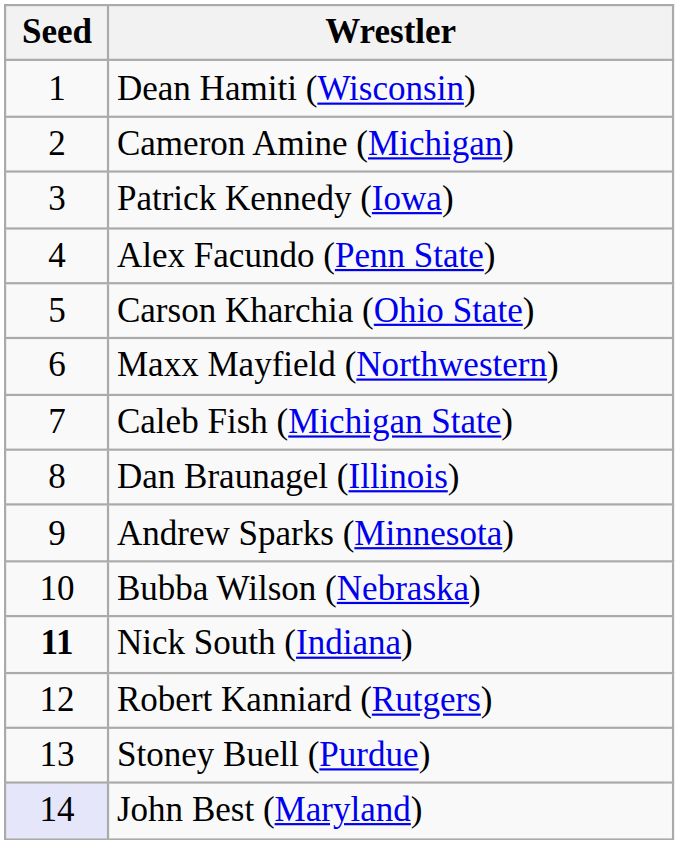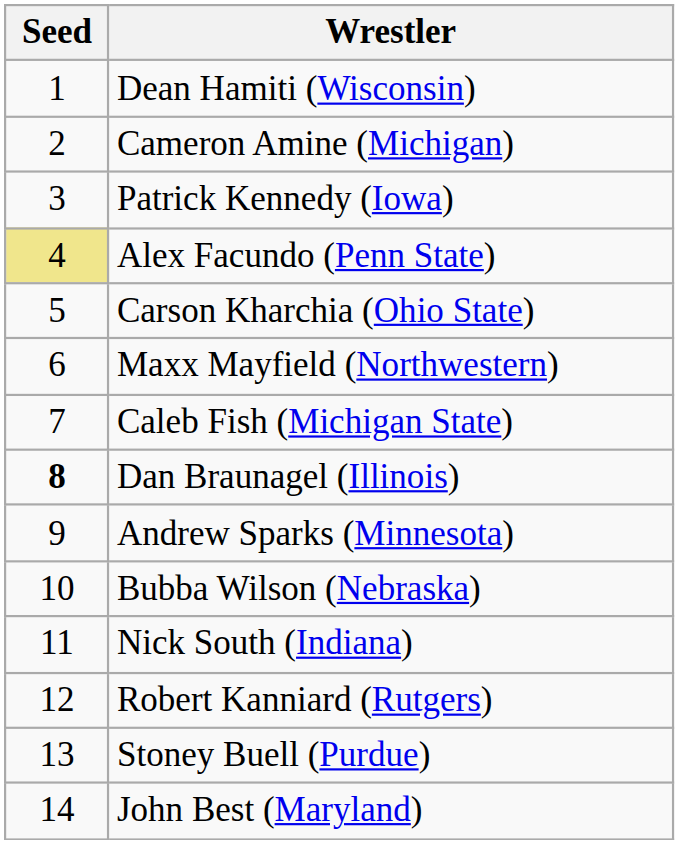(57, 254) no background -> (57, 254) khaki background
(57, 476) normal -> (57, 476) bold
(57, 643) bold -> (57, 643) normal
(57, 810) lavender background -> (57, 810) no background
